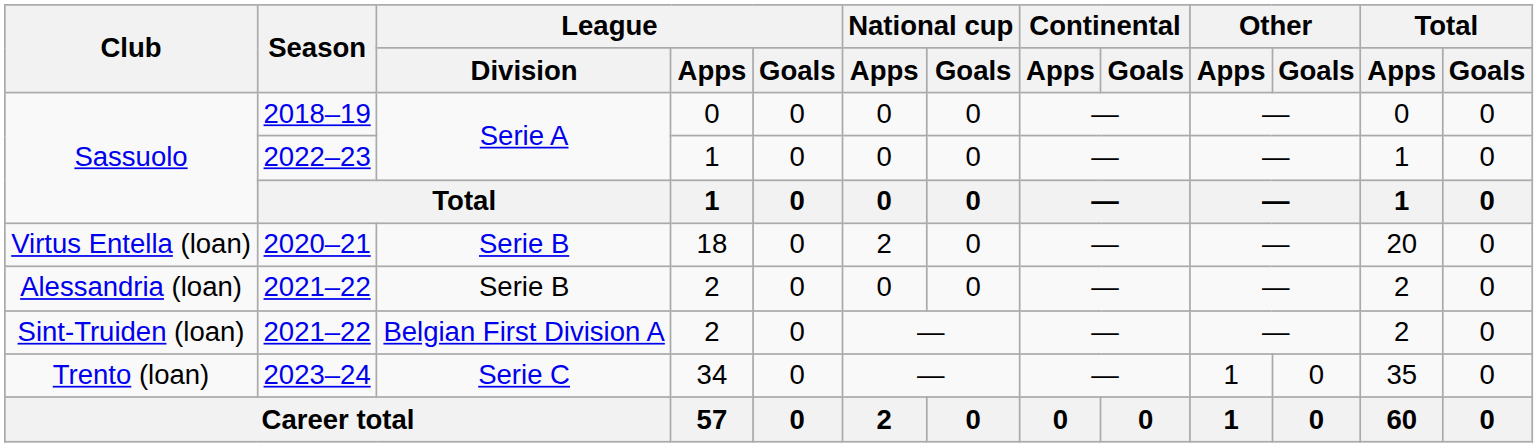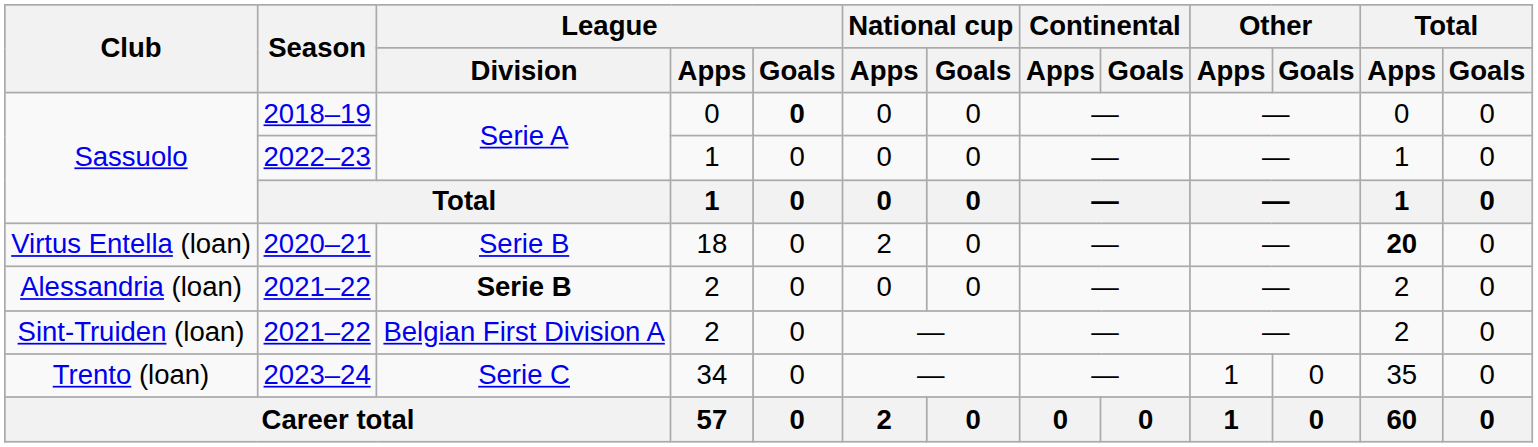(797, 113) normal -> (797, 113) bold
(1402, 244) normal -> (1402, 244) bold
(524, 288) normal -> (524, 288) bold
